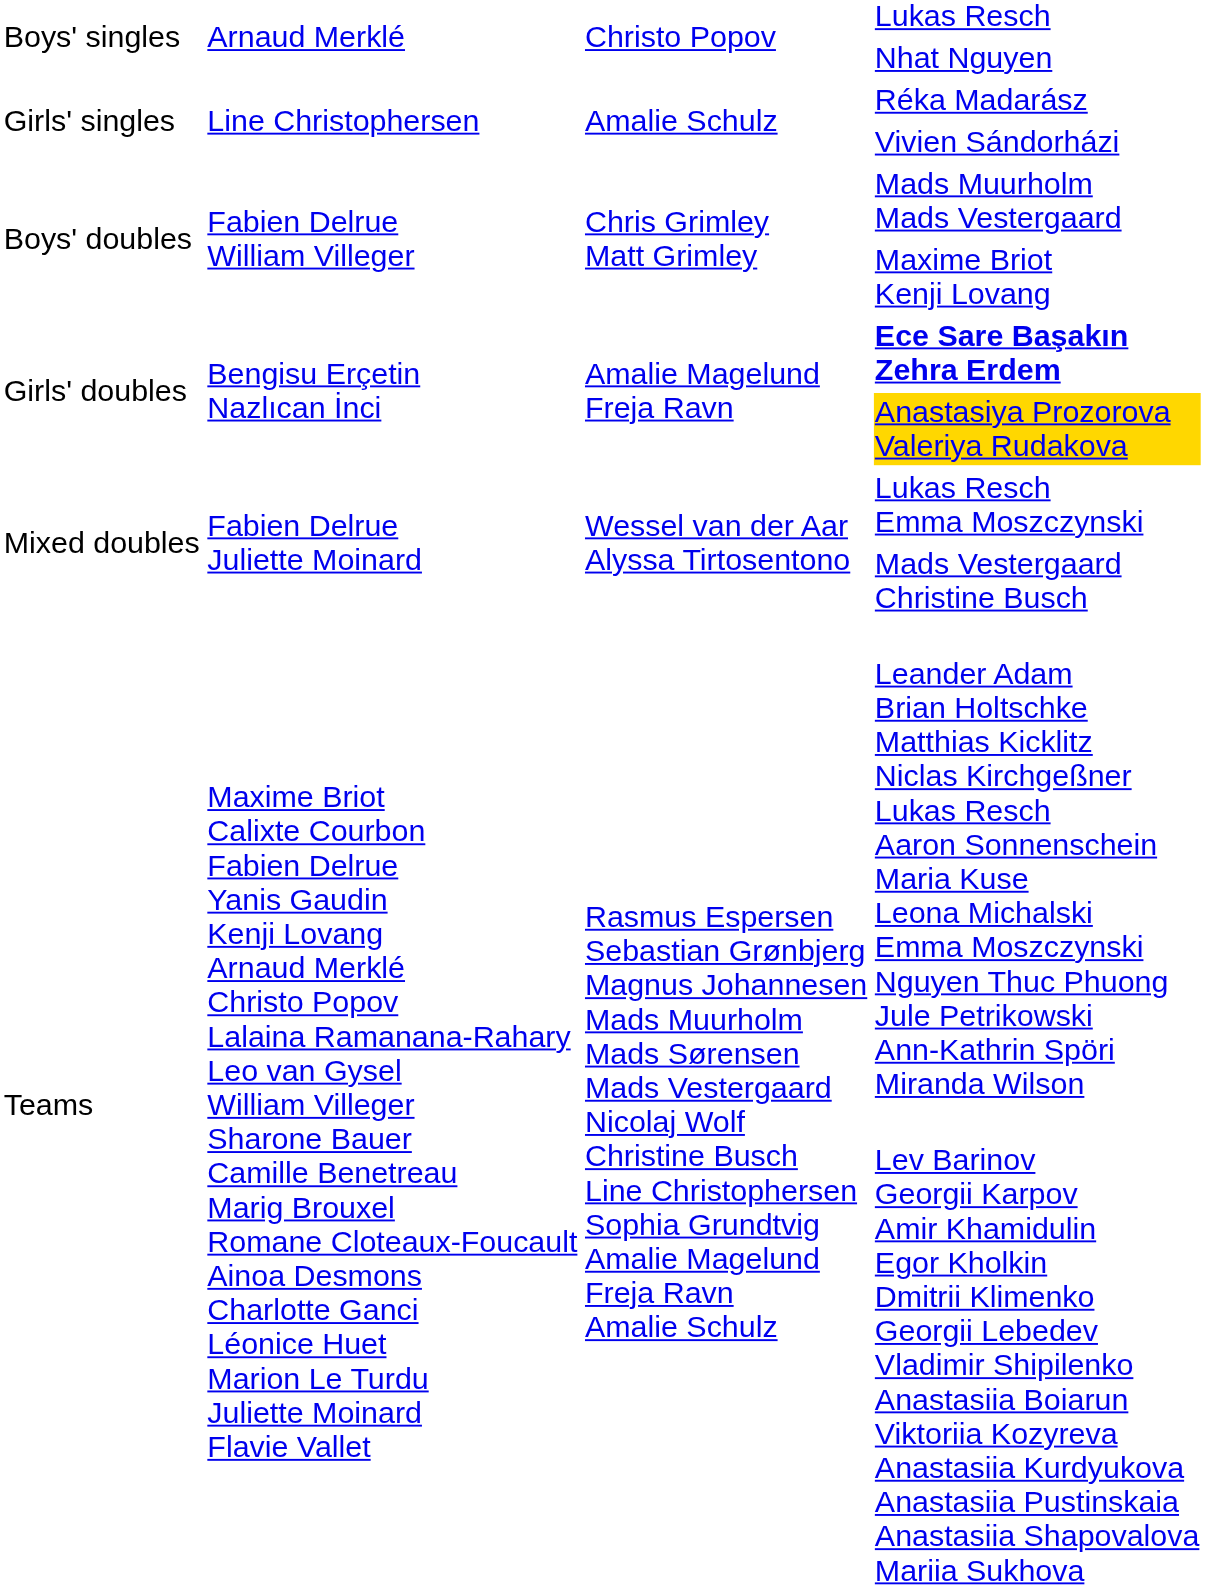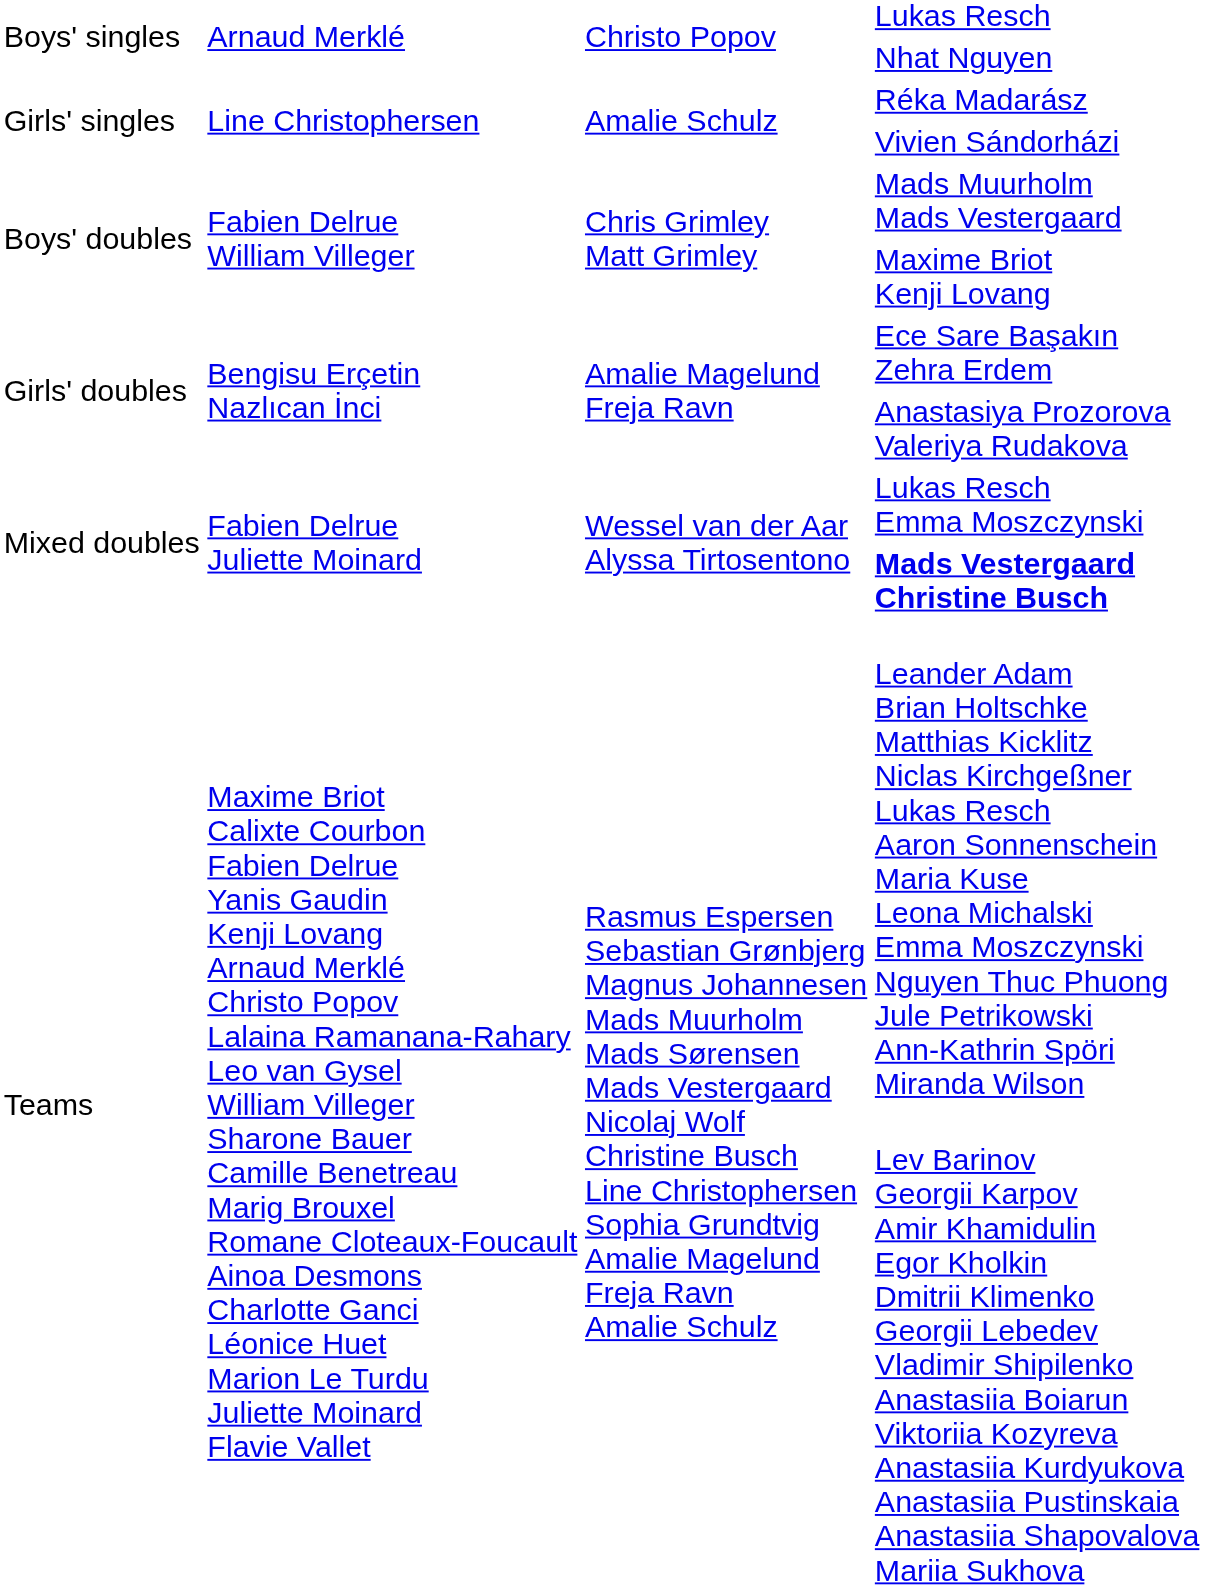(1002, 352) bold -> (997, 352) normal
(1023, 428) gold background -> (1023, 428) no background
(998, 580) normal -> (1005, 580) bold
